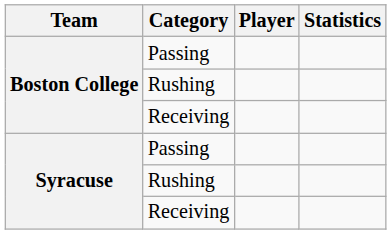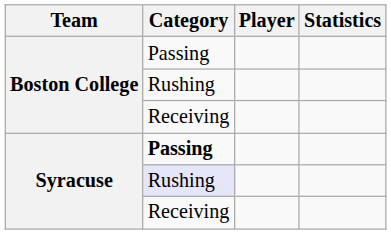(178, 148) normal -> (180, 148) bold
(181, 180) no background -> (181, 180) lavender background
